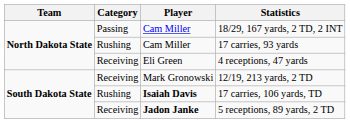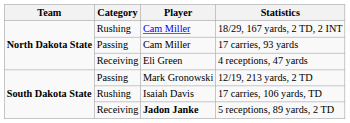(112, 29) Passing -> (114, 29) Rushing
(114, 45) Rushing -> (112, 45) Passing
(117, 77) Receiving -> (112, 77) Passing
(170, 94) bold -> (168, 94) normal
